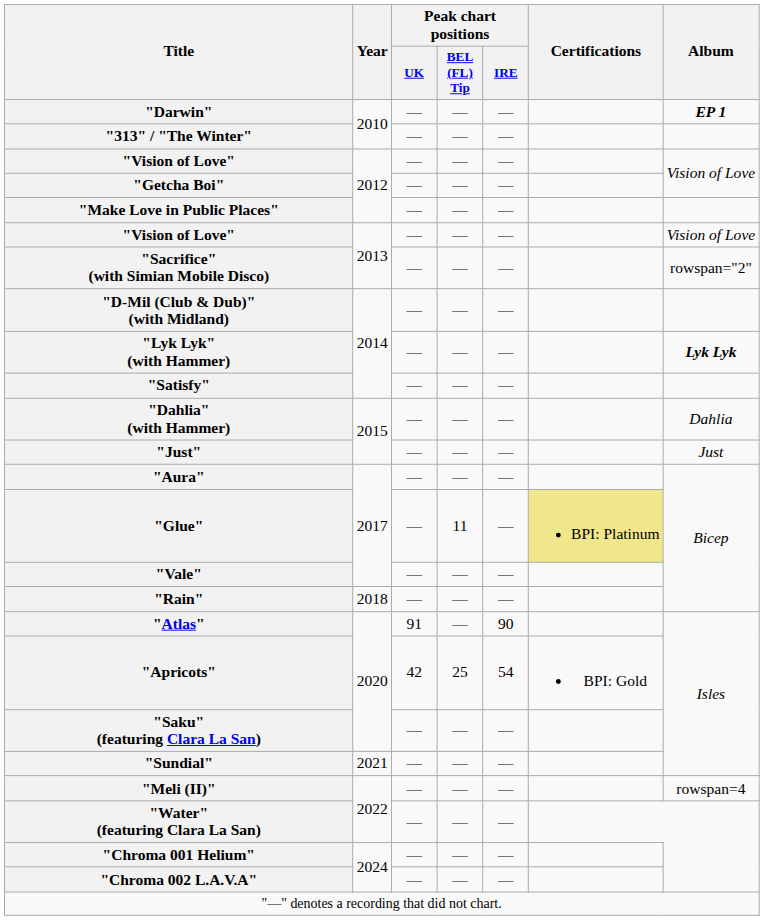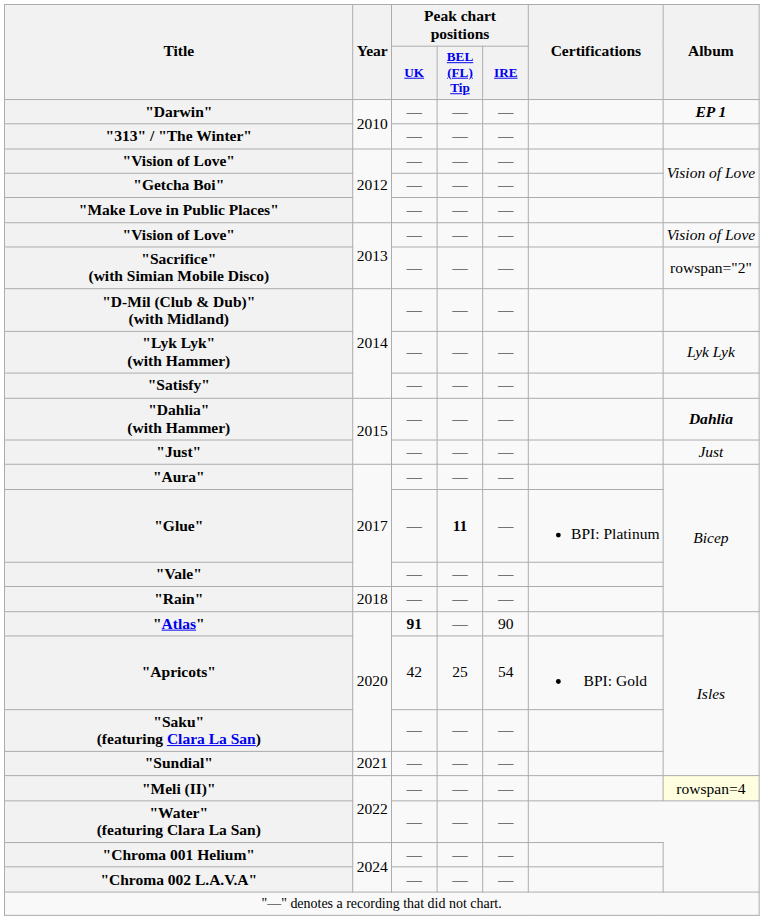(711, 352) bold -> (711, 352) normal
(711, 418) normal -> (711, 418) bold
(460, 525) normal -> (460, 525) bold
(596, 534) khaki background -> (596, 534) no background
(414, 623) normal -> (414, 623) bold
(711, 788) no background -> (711, 788) lightyellow background
